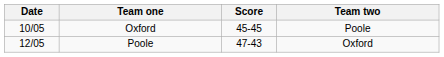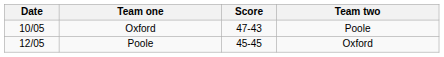(249, 28) 45-45 -> (249, 28) 47-43
(249, 44) 47-43 -> (249, 44) 45-45
